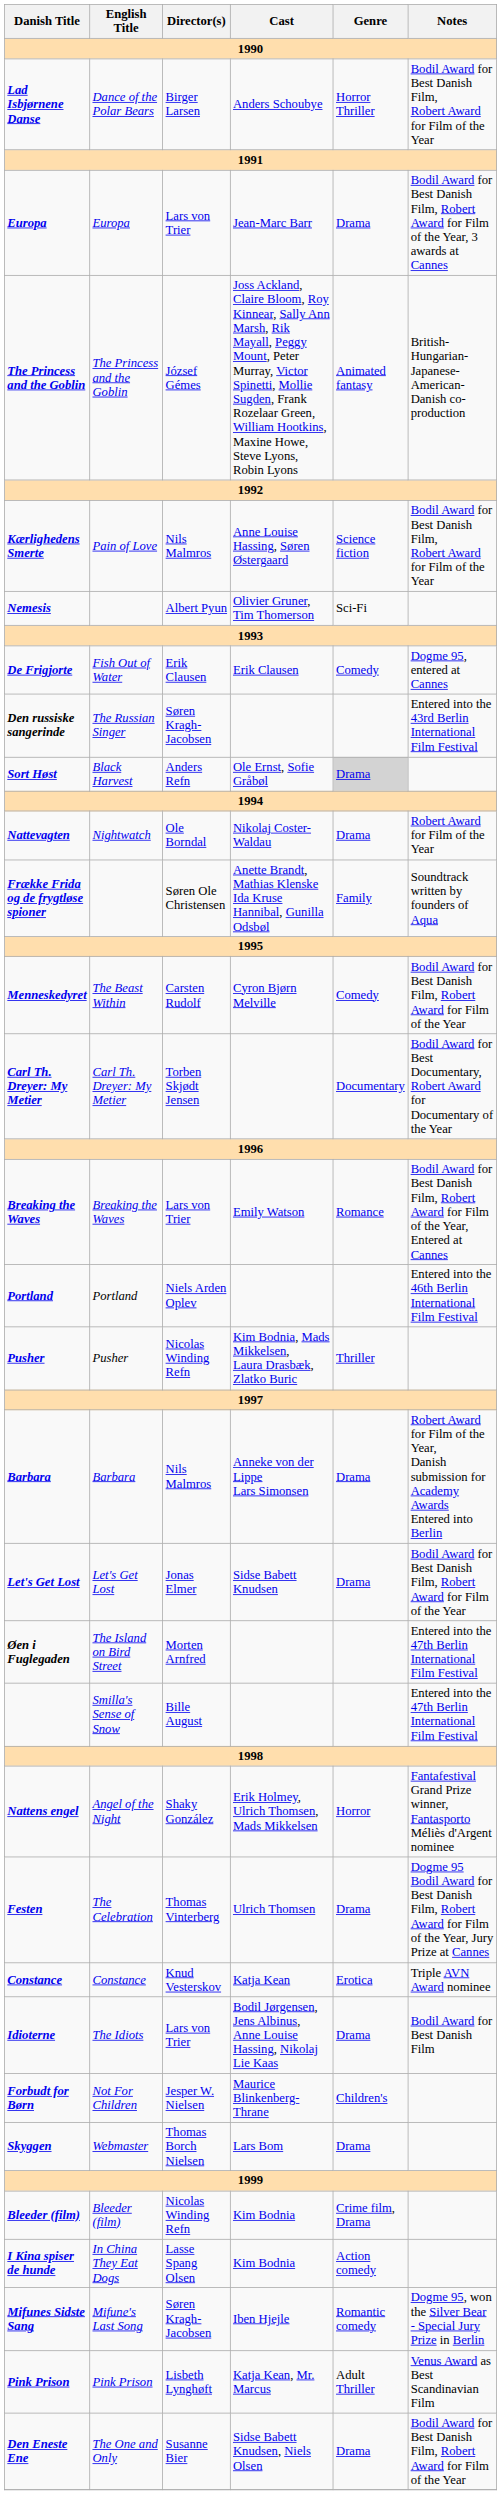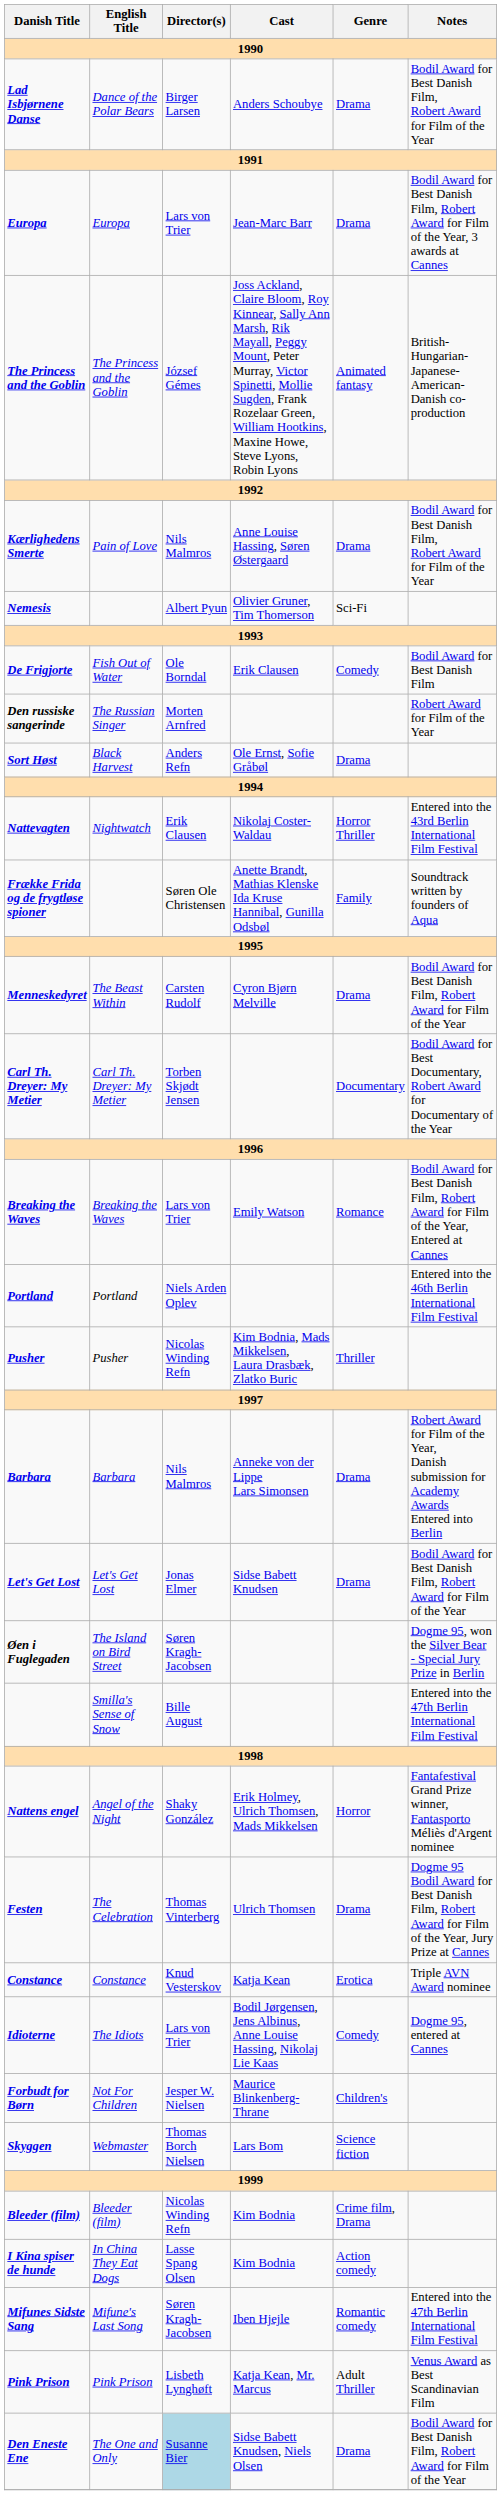(355, 104) Horror Thriller -> (353, 104) Drama
(356, 545) Science fiction -> (353, 545) Drama
(186, 670) Erik Clausen -> (186, 670) Ole Borndal
(439, 670) Dogme 95, entered at Cannes -> (451, 670) Bodil Award for Best Danish Film
(188, 725) Søren Kragh-Jacobsen -> (186, 718) Morten Arnfred
(451, 725) Entered into the 43rd Berlin International Film Festival -> (448, 718) Robert Award for Film of the Year
(353, 774) lightgrey background -> (353, 759) no background
(186, 835) Ole Borndal -> (186, 828) Erik Clausen
(353, 835) Drama -> (355, 828) Horror Thriller
(448, 835) Robert Award for Film of the Year -> (451, 828) Entered into the 43rd Berlin International Film Festival
(357, 995) Comedy -> (353, 995) Drama
(186, 1651) Morten Arnfred -> (188, 1651) Søren Kragh-Jacobsen
(451, 1651) Entered into the 47th Berlin International Film Festival -> (451, 1651) Dogme 95, won the Silver Bear - Special Jury Prize in Berlin
(353, 2035) Drama -> (357, 2035) Comedy
(451, 2035) Bodil Award for Best Danish Film -> (439, 2035) Dogme 95, entered at Cannes
(353, 2146) Drama -> (356, 2146) Science fiction
(451, 2319) Dogme 95, won the Silver Bear - Special Jury Prize in Berlin -> (451, 2319) Entered into the 47th Berlin International Film Festival
(187, 2451) no background -> (187, 2451) lightblue background
